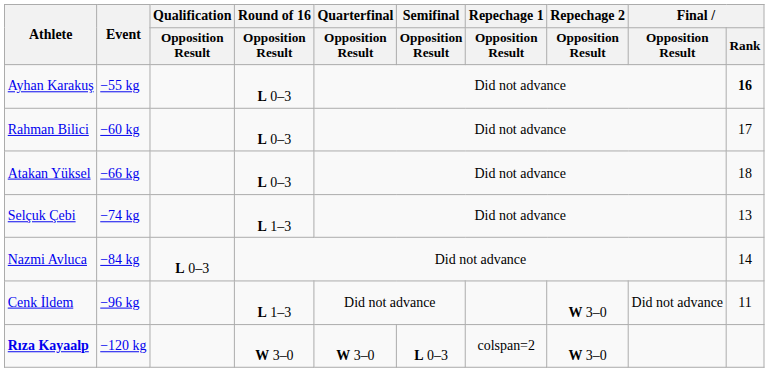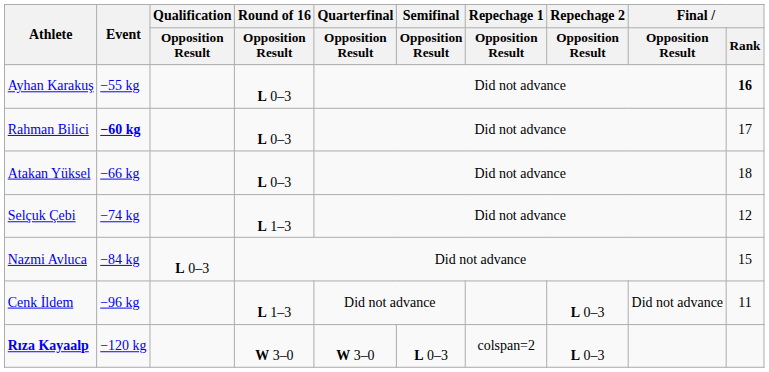(120, 130) normal -> (120, 130) bold
(745, 216) 13 -> (745, 216) 12
(745, 259) 14 -> (745, 259) 15
(588, 312) W 3–0 -> (588, 312) L 0–3
(588, 356) W 3–0 -> (588, 356) L 0–3
